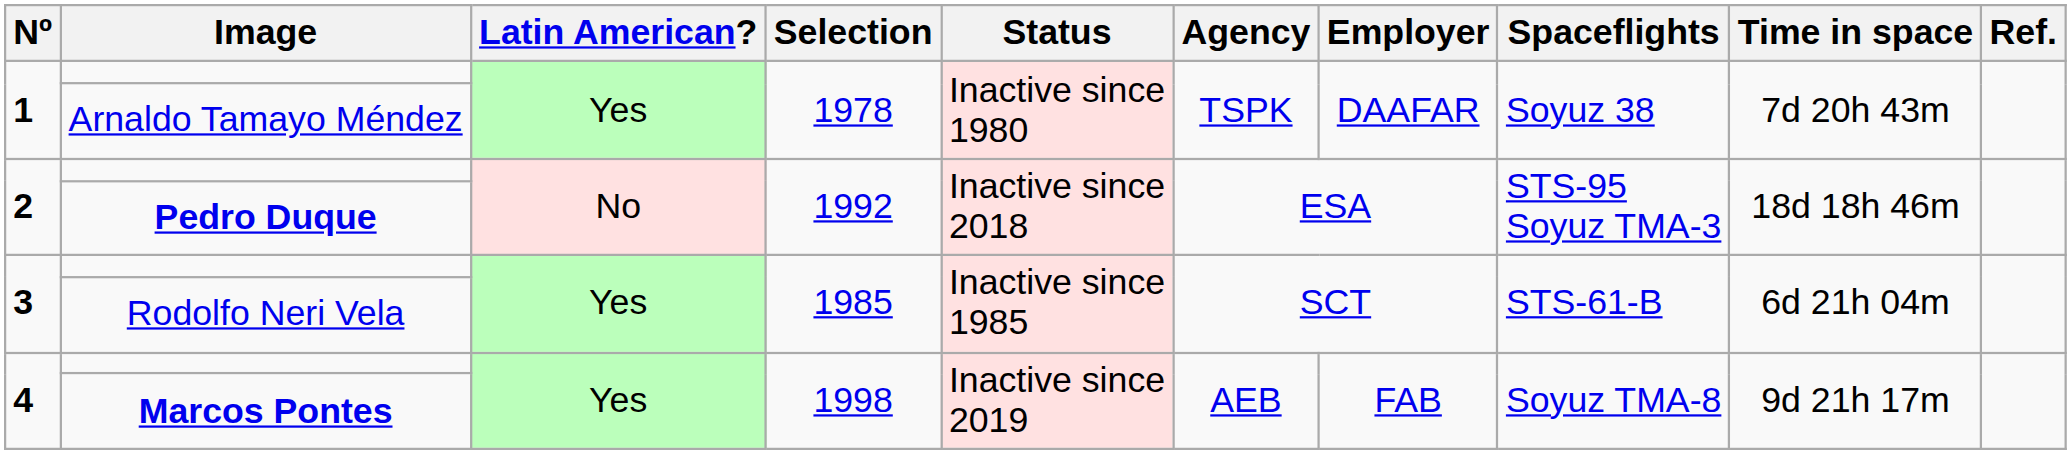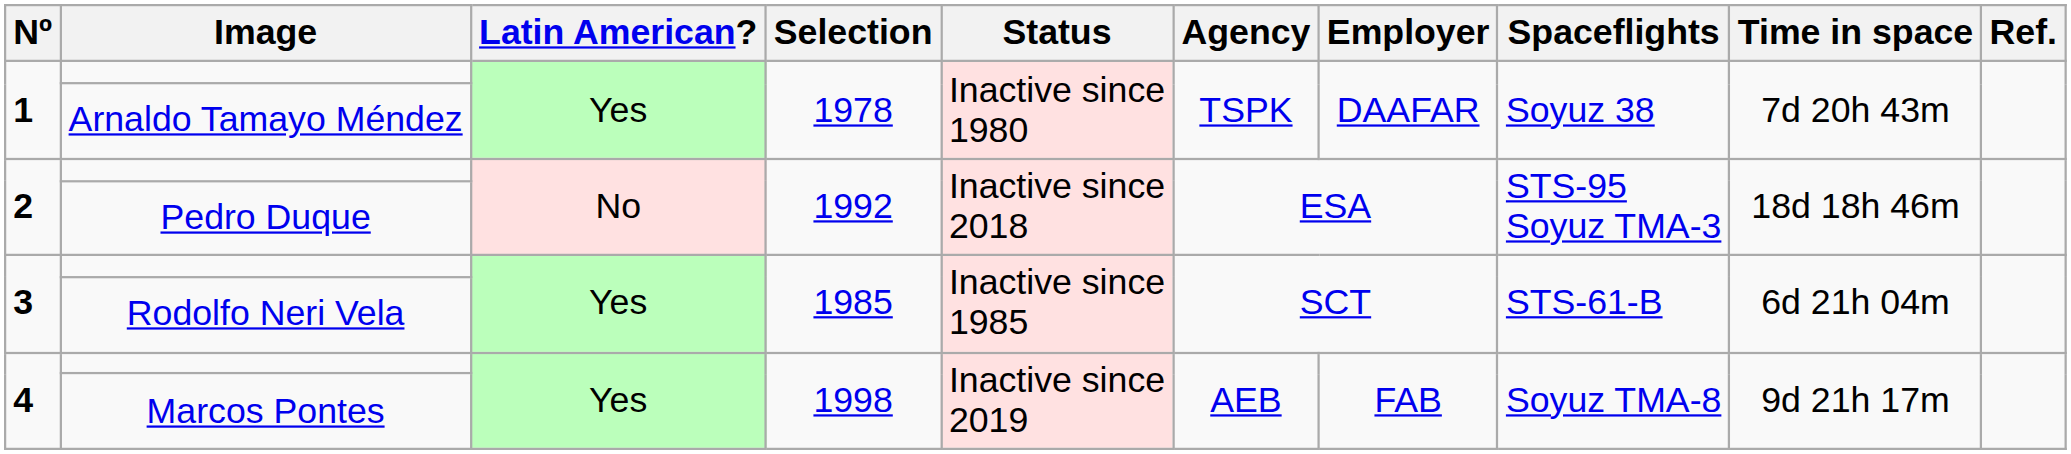(266, 217) bold -> (266, 217) normal
(266, 410) bold -> (266, 410) normal
